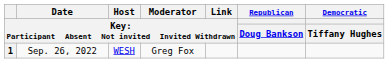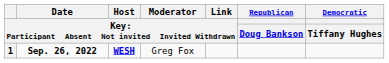(62, 51) normal -> (62, 51) bold
(124, 51) normal -> (124, 51) bold
